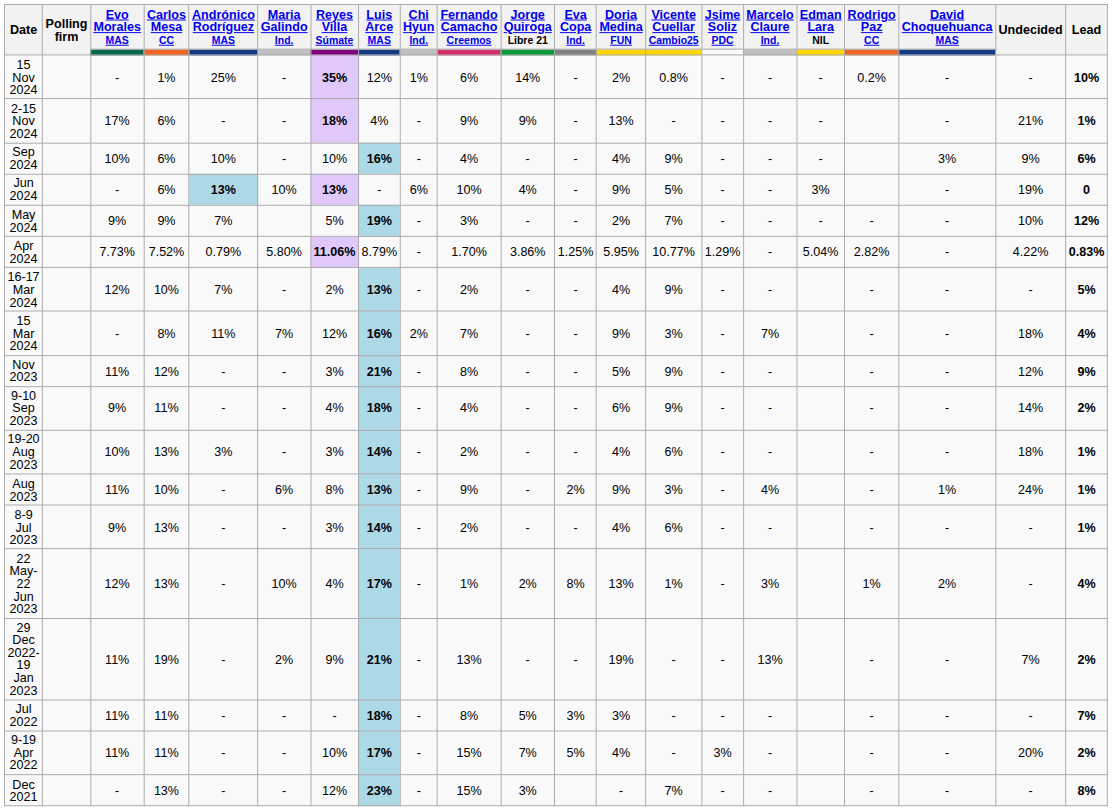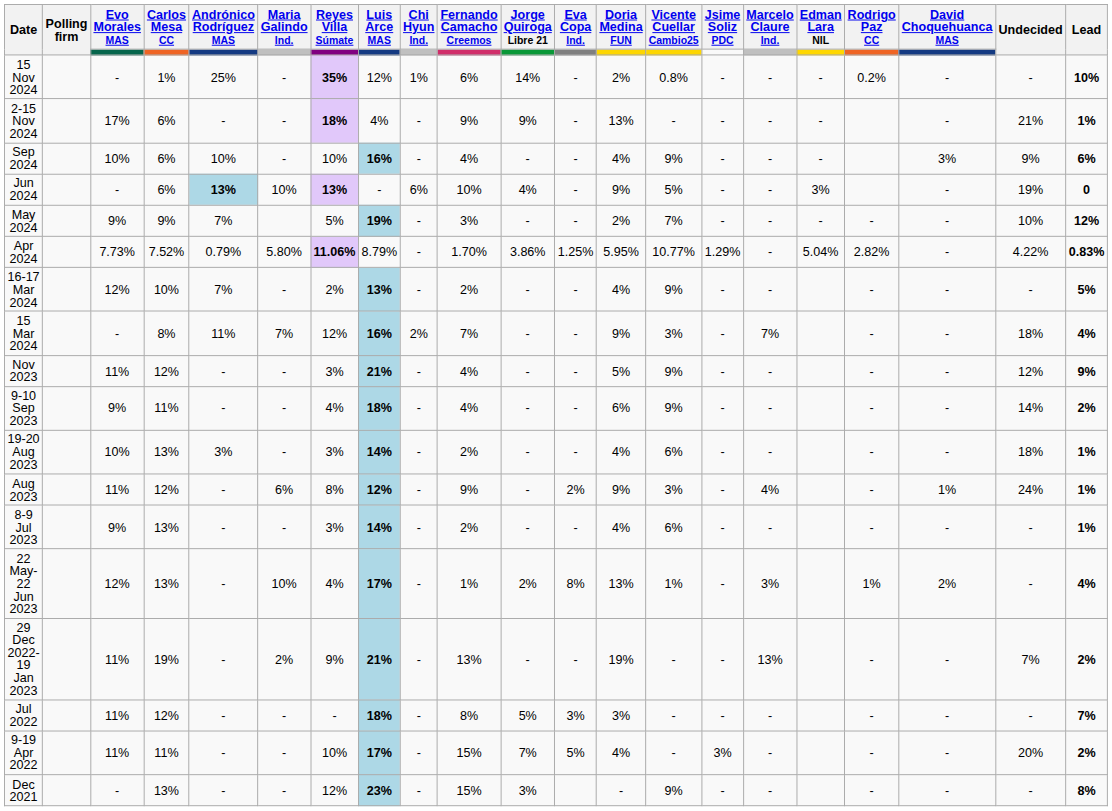(469, 371) 8% -> (469, 371) 4%
(166, 490) 10% -> (166, 490) 12%
(379, 490) 13% -> (379, 490) 12%
(166, 715) 11% -> (166, 715) 12%
(674, 790) 7% -> (674, 790) 9%
